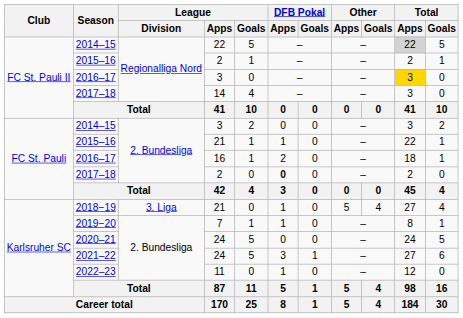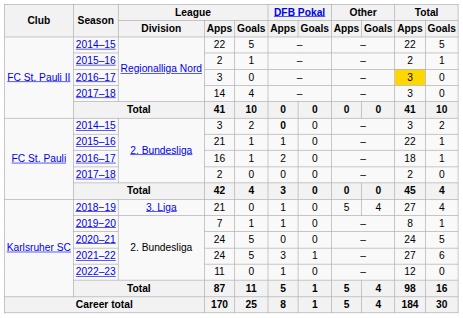(410, 45) lightgrey background -> (410, 45) no background
(283, 126) normal -> (283, 126) bold
(283, 175) bold -> (283, 175) normal
